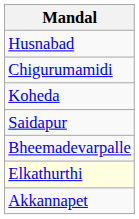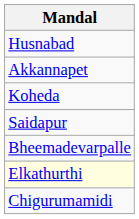(60, 69) Chigurumamidi -> (48, 69) Akkannapet
(48, 200) Akkannapet -> (60, 200) Chigurumamidi
